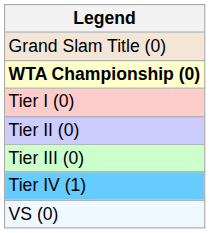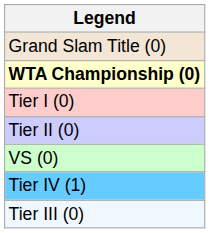(46, 158) Tier III (0) -> (34, 158) VS (0)
(34, 213) VS (0) -> (46, 213) Tier III (0)
